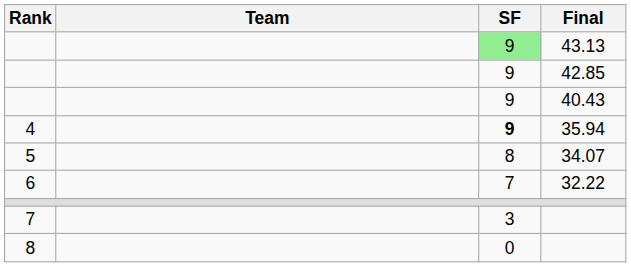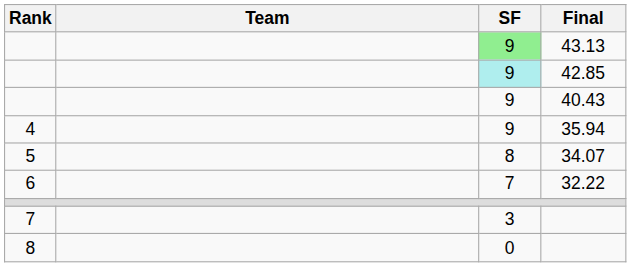(510, 73) no background -> (510, 73) paleturquoise background
(510, 128) bold -> (510, 128) normal
